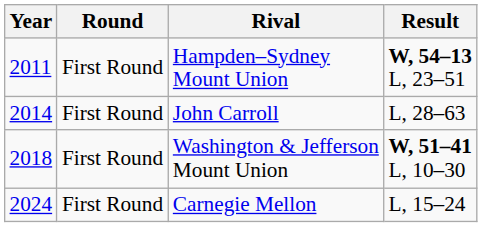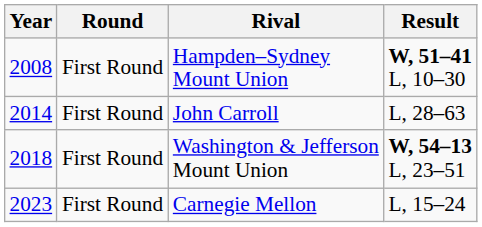(30, 67) 2011 -> (31, 67) 2008
(430, 67) W, 54–13 L, 23–51 -> (430, 67) W, 51–41 L, 10–30
(430, 158) W, 51–41 L, 10–30 -> (430, 158) W, 54–13 L, 23–51
(31, 204) 2024 -> (31, 204) 2023
